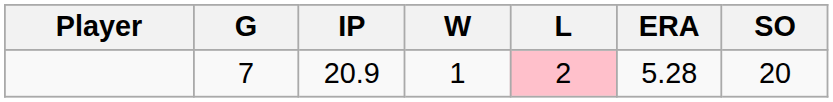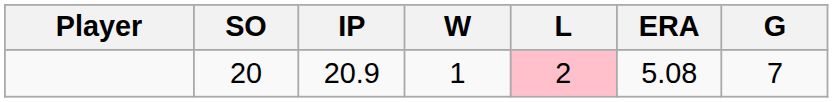columns swapped: (246, 27) <-> (775, 27)
(669, 73) 5.28 -> (669, 73) 5.08
